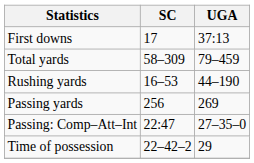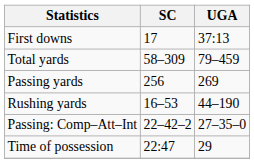rows swapped: (47, 81) <-> (45, 103)
(159, 125) 22:47 -> (168, 125) 22–42–2
(168, 147) 22–42–2 -> (159, 147) 22:47
